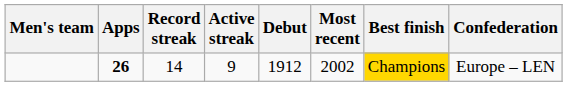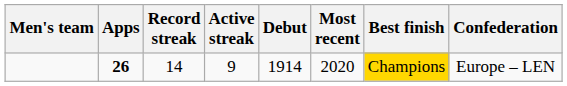(285, 66) 1912 -> (285, 66) 1914
(337, 66) 2002 -> (337, 66) 2020
